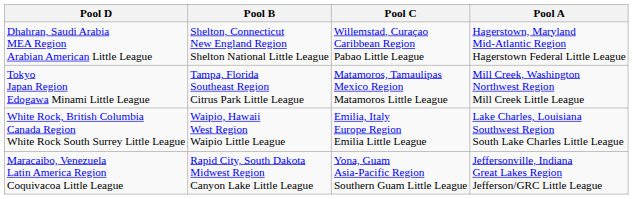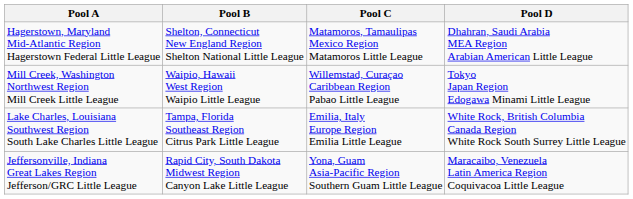columns swapped: (549, 13) <-> (96, 13)
(381, 43) Willemstad, Curaçao Caribbean Region Pabao Little League -> (366, 43) Matamoros, Tamaulipas Mexico Region Matamoros Little League
(247, 86) Tampa, Florida Southeast Region Citrus Park Little League -> (213, 86) Waipio, Hawaii West Region Waipio Little League
(391, 86) Matamoros, Tamaulipas Mexico Region Matamoros Little League -> (356, 86) Willemstad, Curaçao Caribbean Region Pabao Little League
(238, 129) Waipio, Hawaii West Region Waipio Little League -> (222, 129) Tampa, Florida Southeast Region Citrus Park Little League
